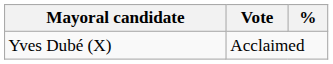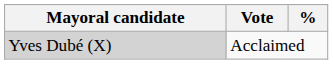(60, 45) no background -> (60, 45) lightgrey background
